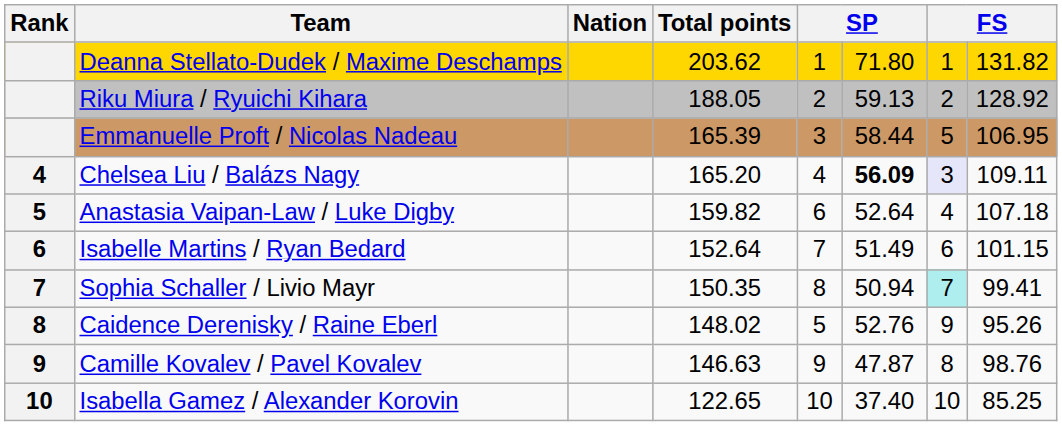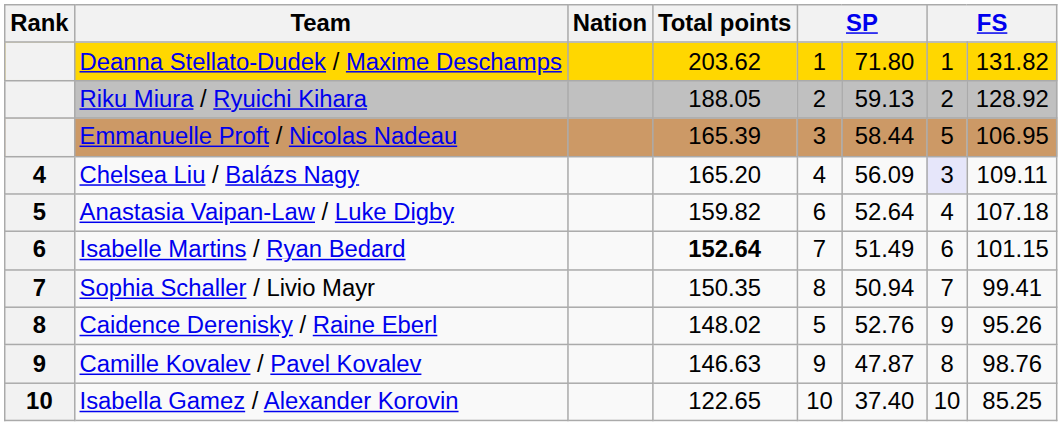(884, 174) bold -> (884, 174) normal
(725, 250) normal -> (725, 250) bold
(947, 288) paleturquoise background -> (947, 288) no background
